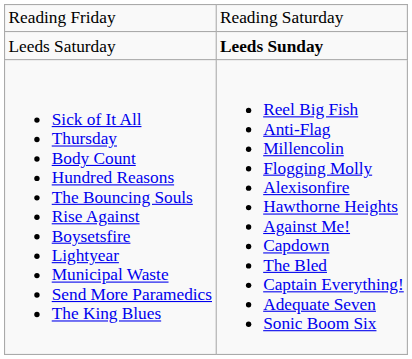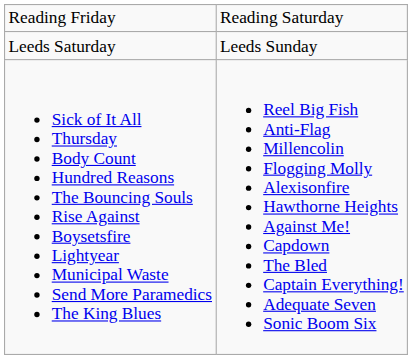(272, 45) bold -> (269, 45) normal
